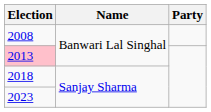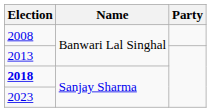(20, 55) pink background -> (20, 55) no background
(20, 76) normal -> (20, 76) bold
